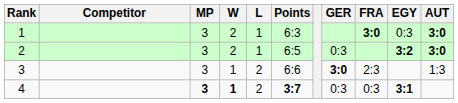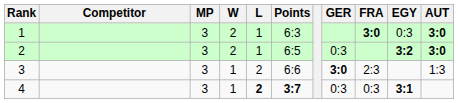(205, 88) bold -> (205, 88) normal
(233, 88) bold -> (233, 88) normal
(259, 88) normal -> (259, 88) bold
